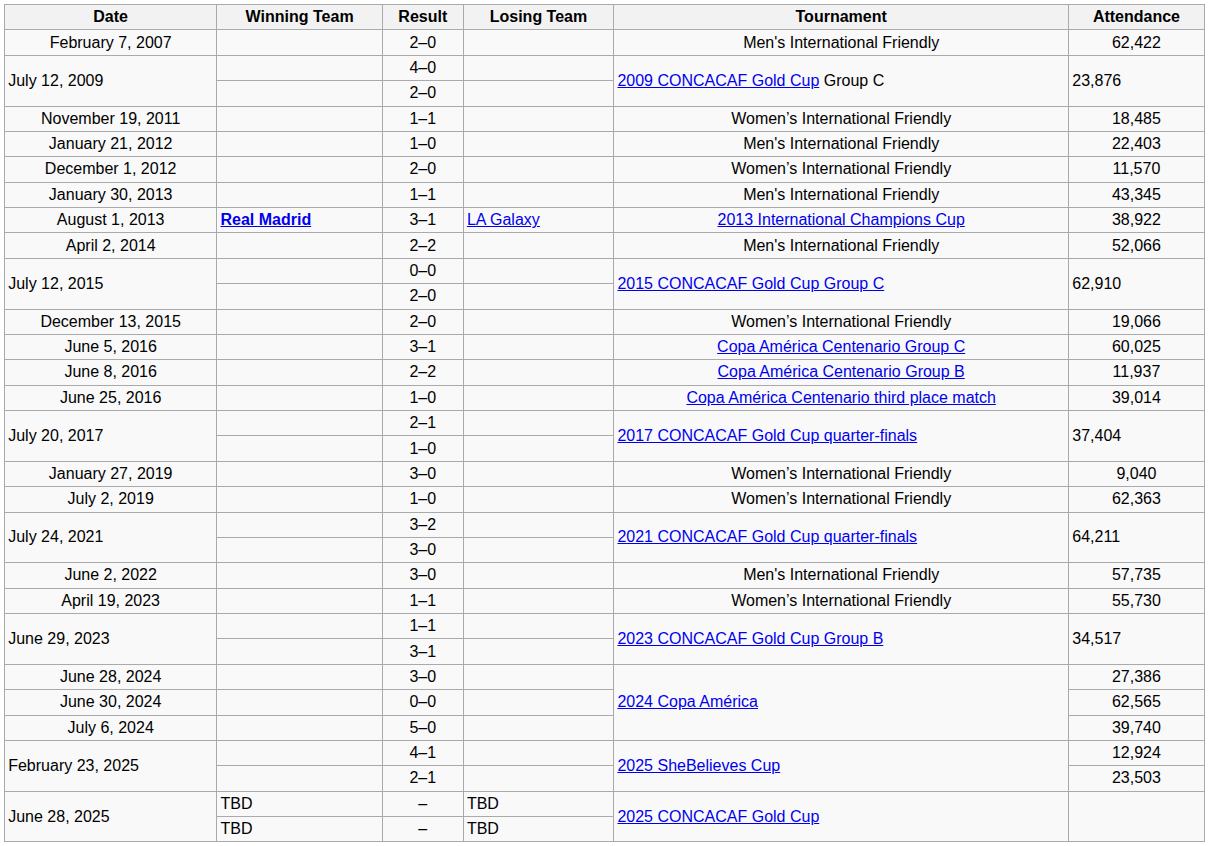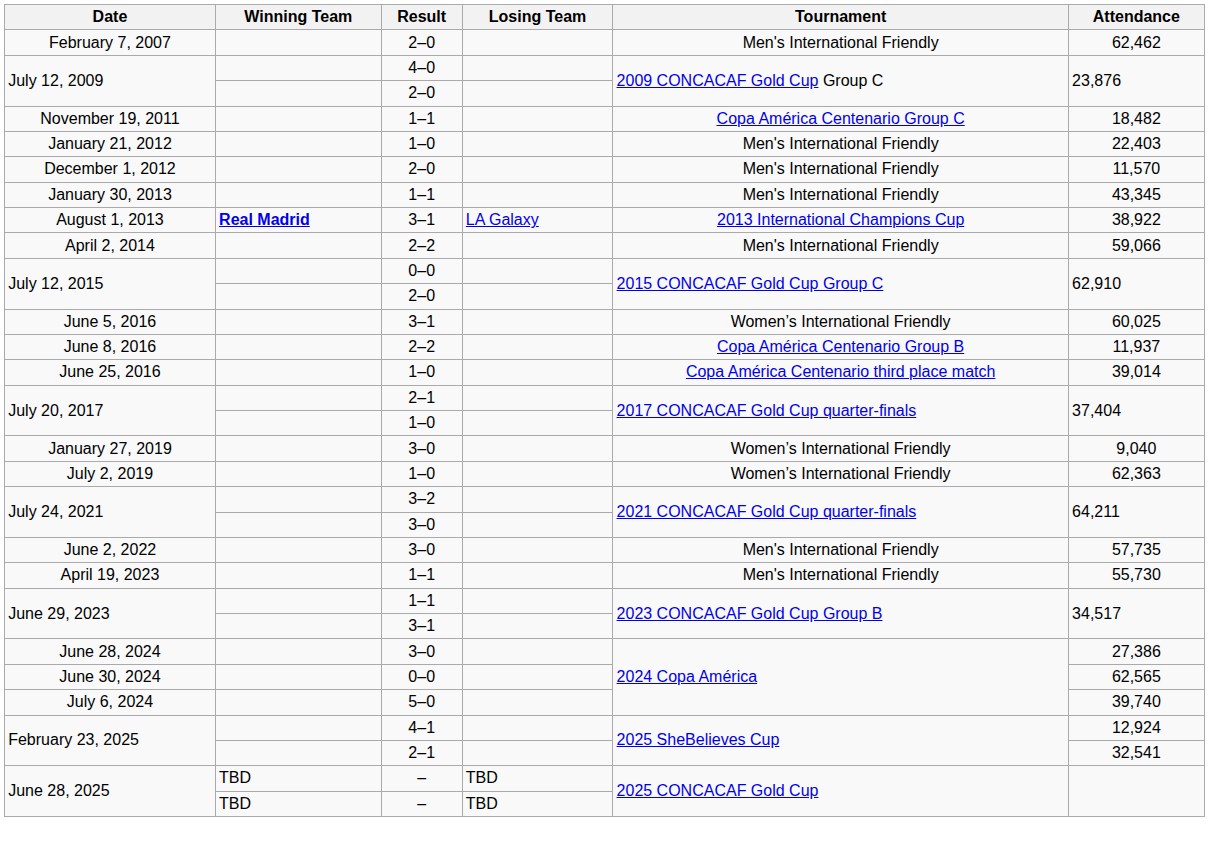(1136, 42) 62,422 -> (1136, 42) 62,462
(841, 118) Women’s International Friendly -> (841, 118) Copa América Centenario Group C
(1136, 118) 18,485 -> (1136, 118) 18,482
(841, 169) Women’s International Friendly -> (841, 169) Men's International Friendly
(1136, 245) 52,066 -> (1136, 245) 59,066
- row: (111, 321)
(841, 347) Copa América Centenario Group C -> (841, 321) Women’s International Friendly
(841, 600) Women’s International Friendly -> (841, 575) Men's International Friendly
(1136, 778) 23,503 -> (1136, 753) 32,541
